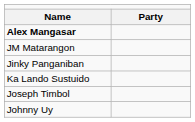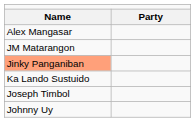(41, 33) bold -> (39, 33) normal
(45, 63) no background -> (45, 63) lightsalmon background
